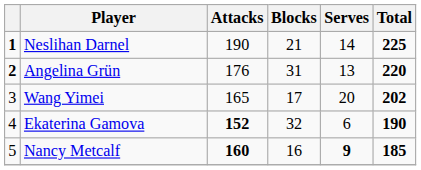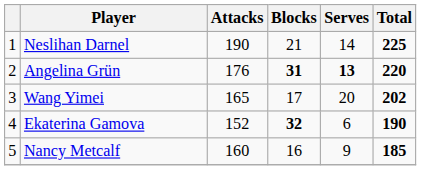(12, 44) bold -> (12, 44) normal
(12, 71) bold -> (12, 71) normal
(294, 71) normal -> (294, 71) bold
(347, 71) normal -> (347, 71) bold
(237, 124) bold -> (237, 124) normal
(294, 124) normal -> (294, 124) bold
(237, 151) bold -> (237, 151) normal
(347, 151) bold -> (347, 151) normal
